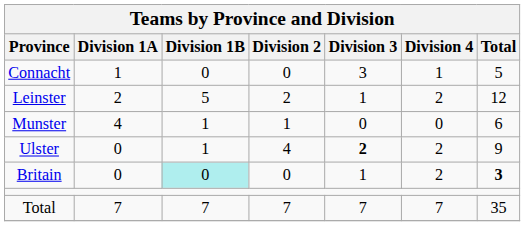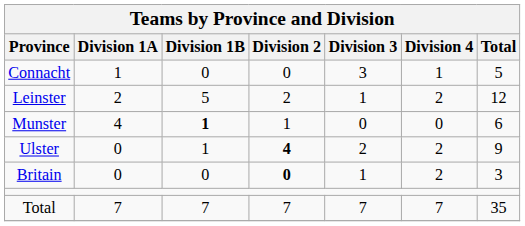(205, 123) normal -> (205, 123) bold
(287, 149) normal -> (287, 149) bold
(363, 149) bold -> (363, 149) normal
(205, 175) paleturquoise background -> (205, 175) no background
(287, 175) normal -> (287, 175) bold
(498, 175) bold -> (498, 175) normal
